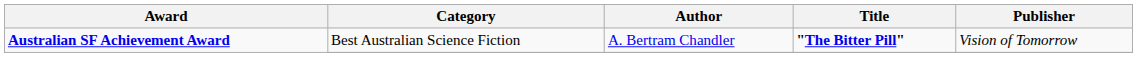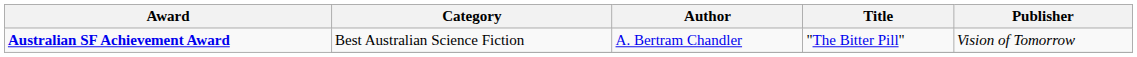(851, 40) bold -> (856, 40) normal
